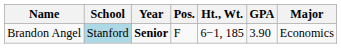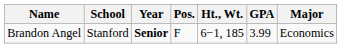(108, 33) lightblue background -> (108, 33) no background
(260, 33) 3.90 -> (260, 33) 3.99
